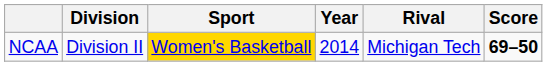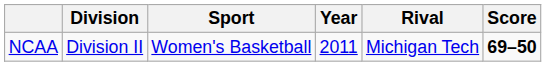(231, 46) gold background -> (231, 46) no background
(339, 46) 2014 -> (339, 46) 2011
